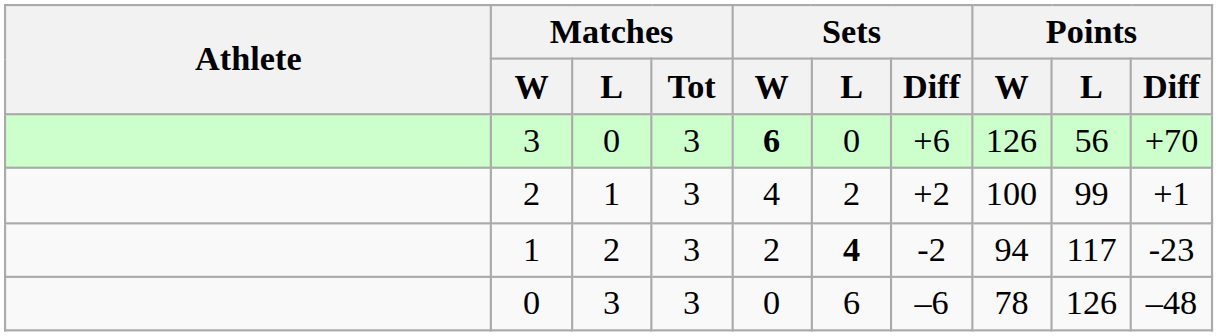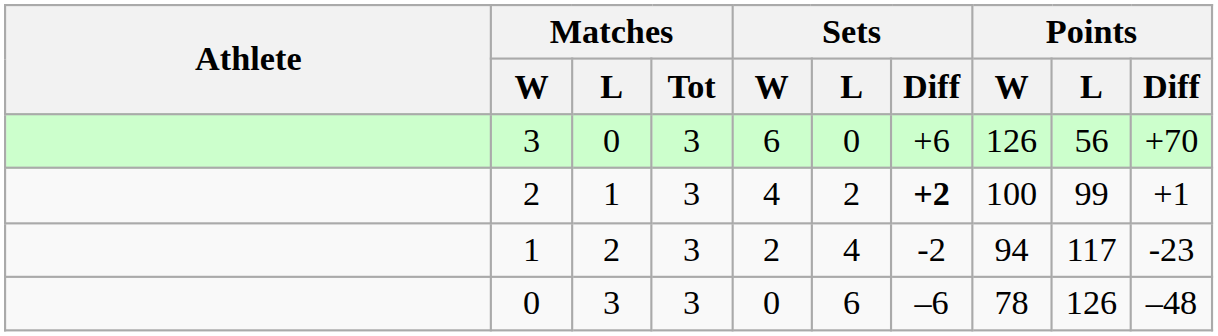(772, 140) bold -> (772, 140) normal
(932, 194) normal -> (932, 194) bold
(852, 248) bold -> (852, 248) normal
